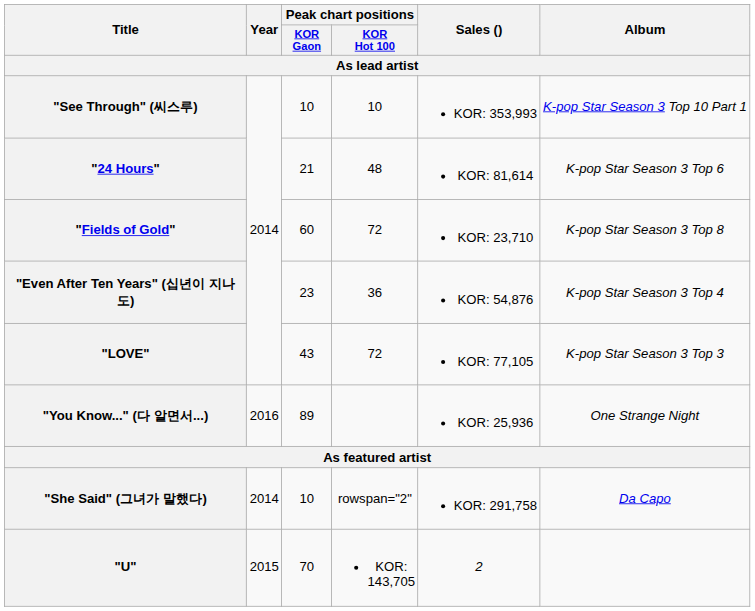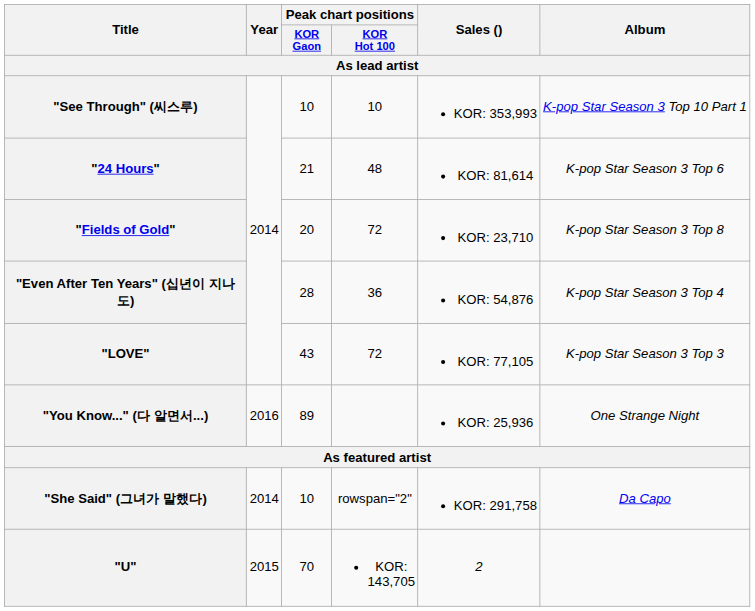(307, 230) 60 -> (307, 230) 20
(307, 292) 23 -> (307, 292) 28
